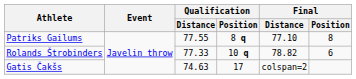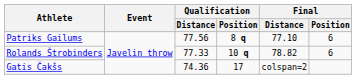(196, 39) 77.55 -> (196, 39) 77.56
(330, 39) 8 -> (330, 39) 6
(196, 67) 74.63 -> (196, 67) 74.36
